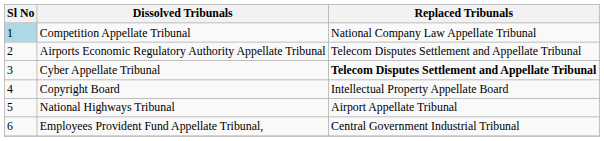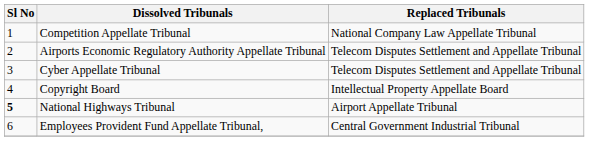(10, 32) lightblue background -> (10, 32) no background
(464, 70) bold -> (456, 70) normal
(10, 107) normal -> (10, 107) bold
